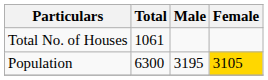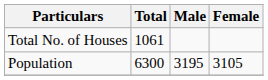(228, 63) gold background -> (228, 63) no background
